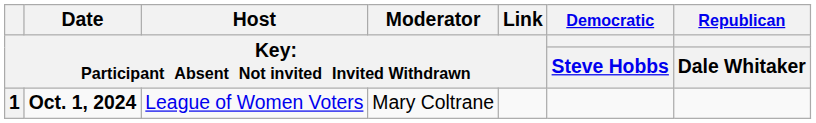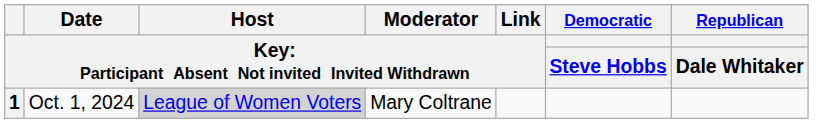(83, 103) bold -> (82, 103) normal
(254, 103) no background -> (252, 103) lightgrey background
